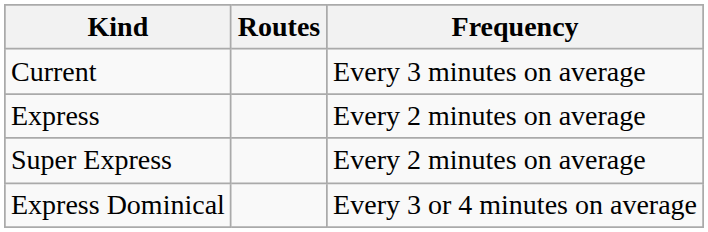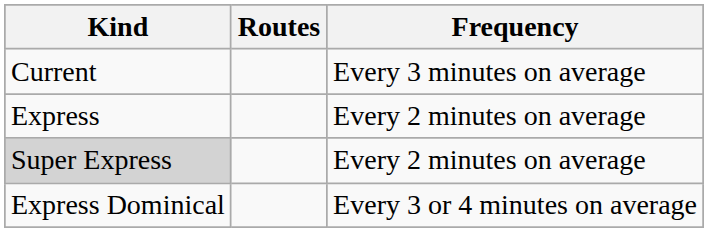(91, 159) no background -> (91, 159) lightgrey background
